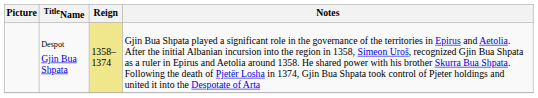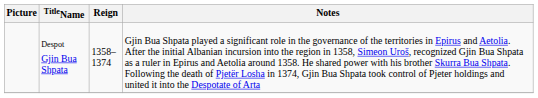(104, 57) khaki background -> (104, 57) no background
